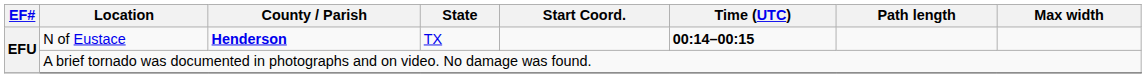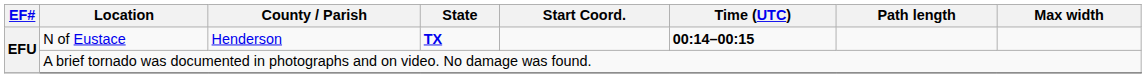(249, 38) bold -> (247, 38) normal
(433, 38) normal -> (433, 38) bold
